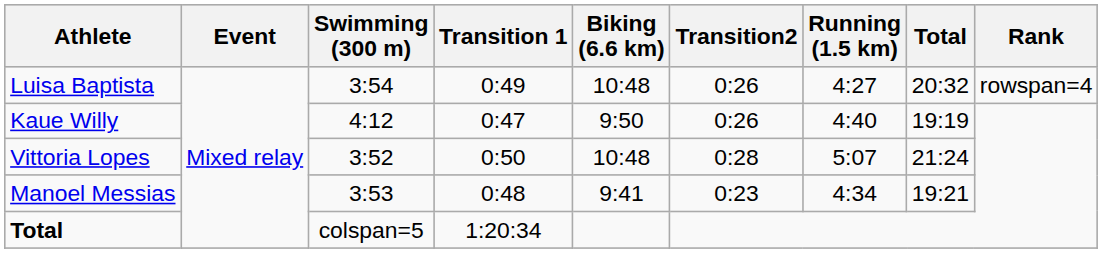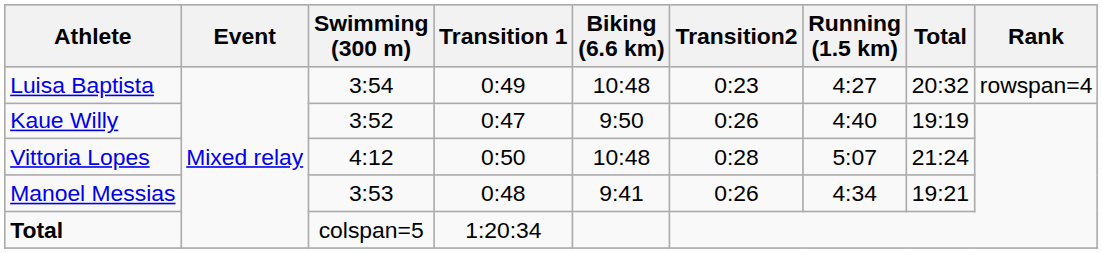(737, 85) 0:26 -> (737, 85) 0:23
(371, 121) 4:12 -> (371, 121) 3:52
(371, 157) 3:52 -> (371, 157) 4:12
(737, 193) 0:23 -> (737, 193) 0:26
